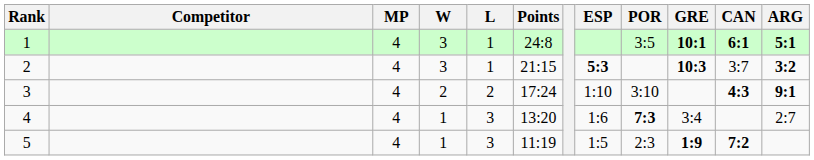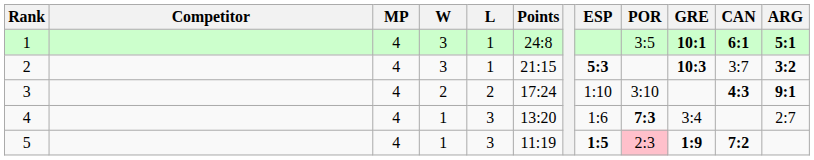(598, 142) normal -> (598, 142) bold
(645, 142) no background -> (645, 142) pink background
